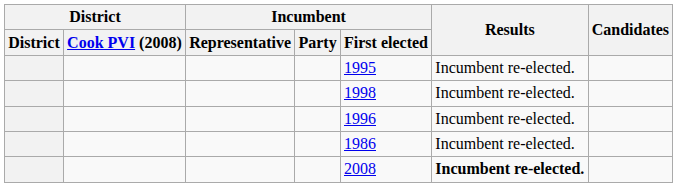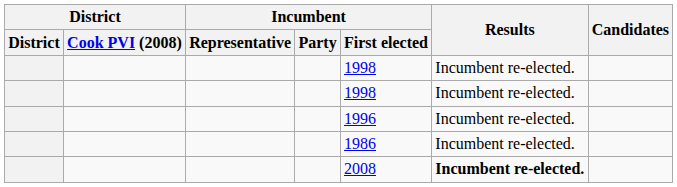(360, 67) 1995 -> (360, 67) 1998
